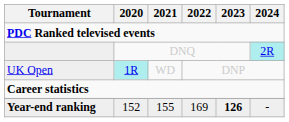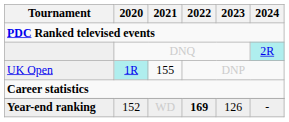(165, 70) WD -> (165, 70) 155
(165, 107) 155 -> (165, 107) WD
(199, 107) normal -> (199, 107) bold
(233, 107) bold -> (233, 107) normal
